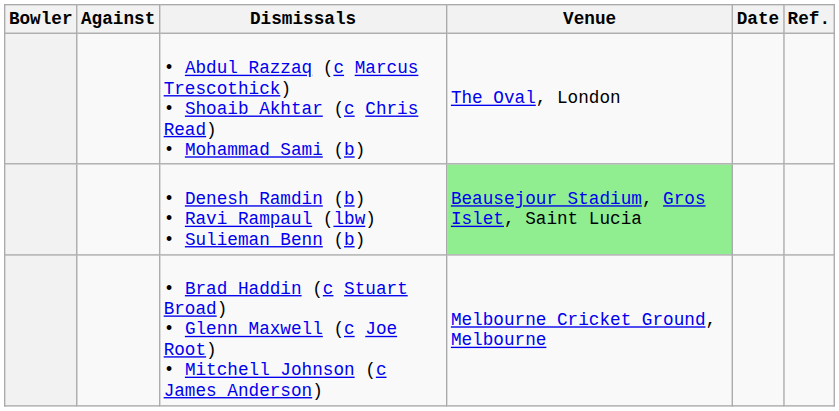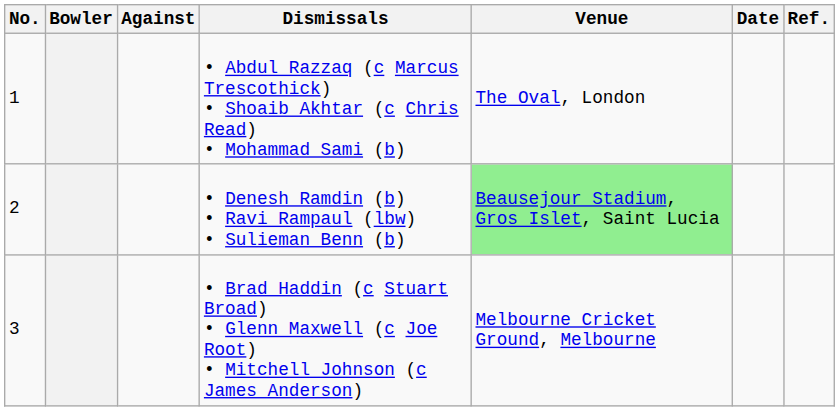+ column: (25, 19)
